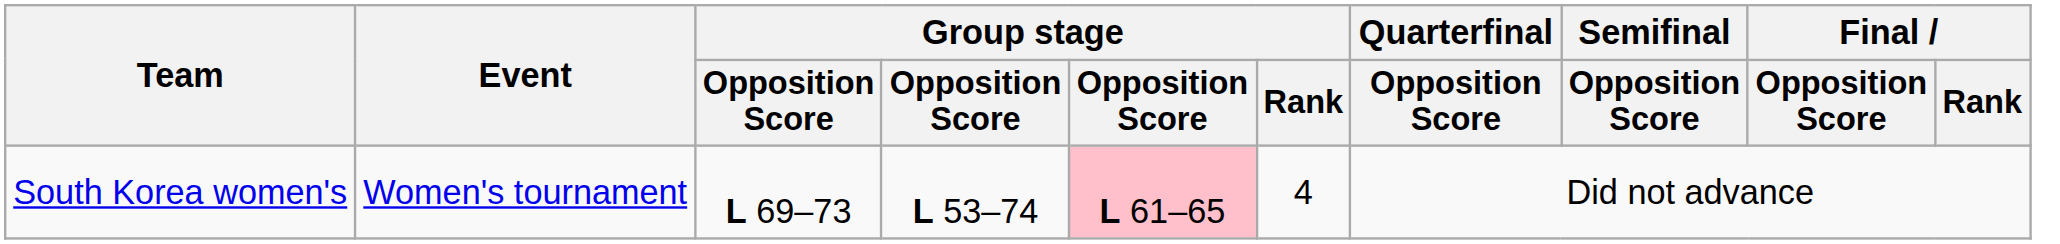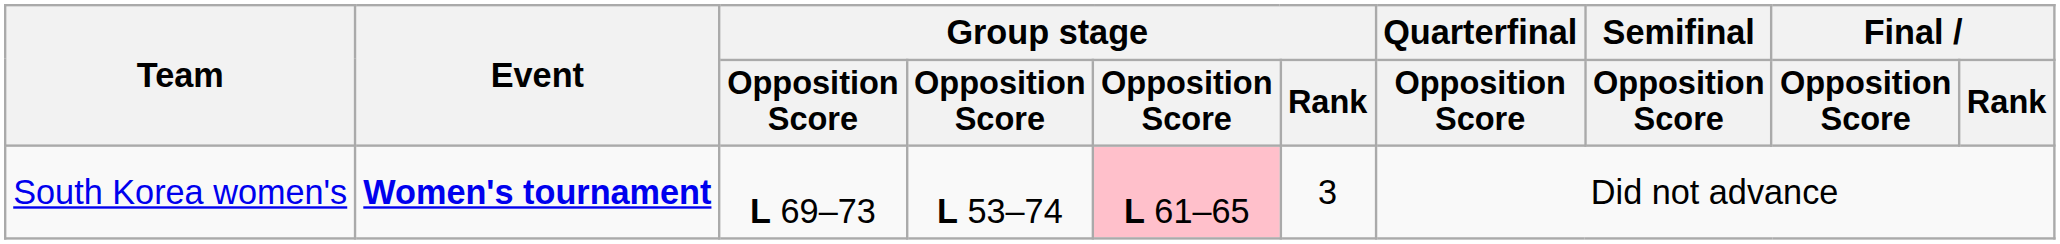(525, 193) normal -> (537, 193) bold
(1303, 193) 4 -> (1328, 193) 3
